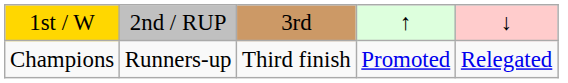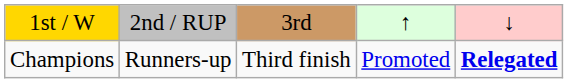(507, 58) normal -> (509, 58) bold
